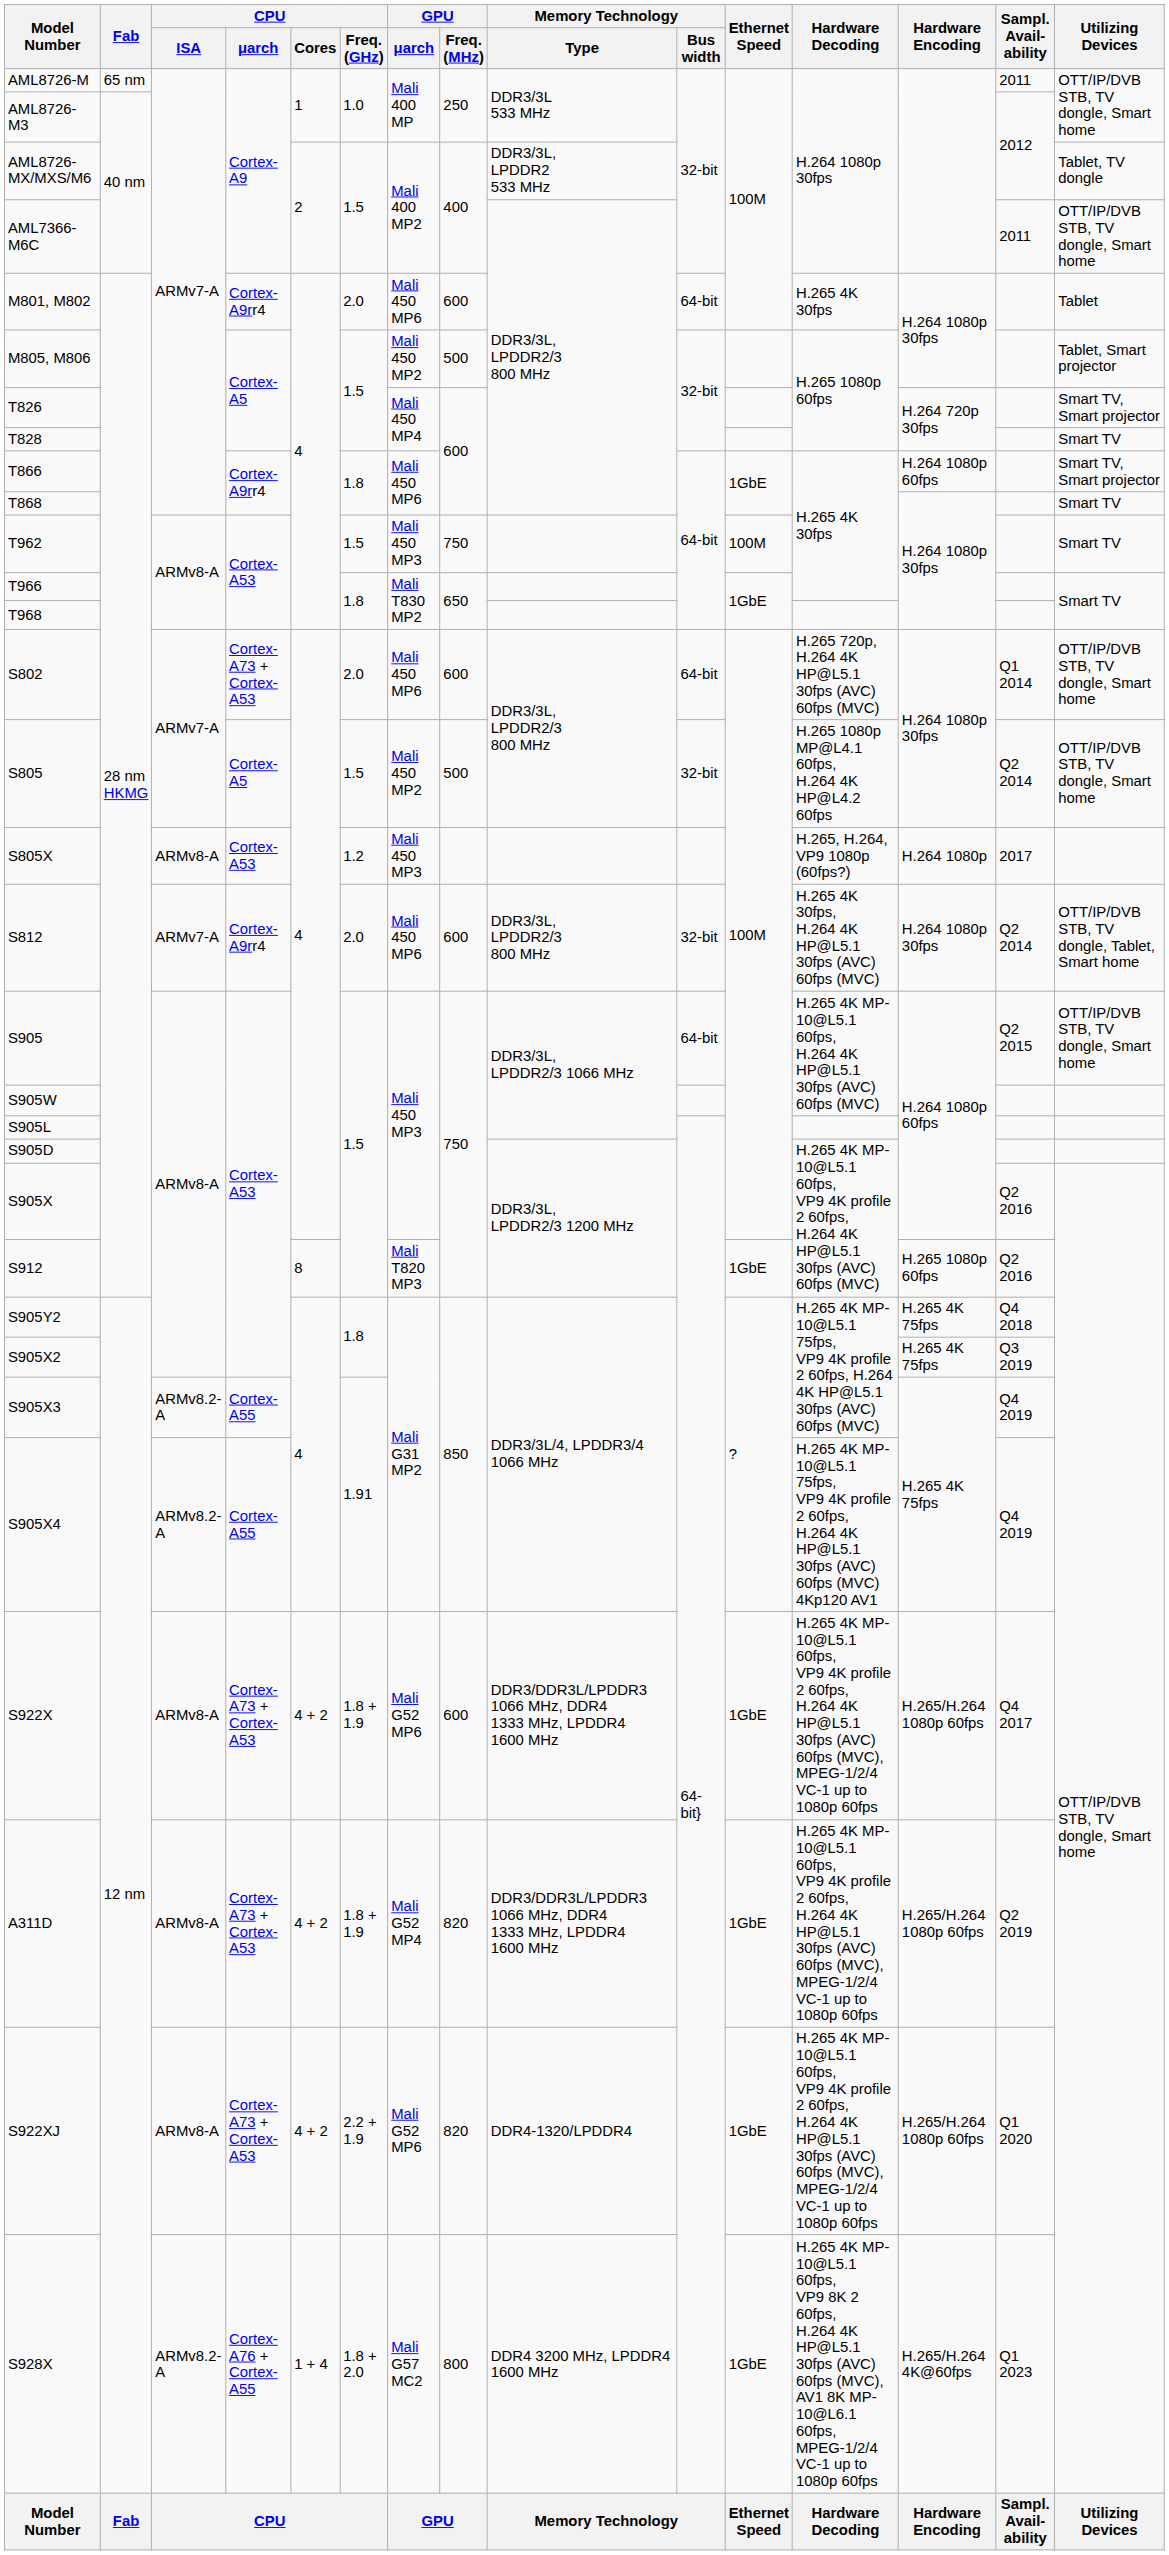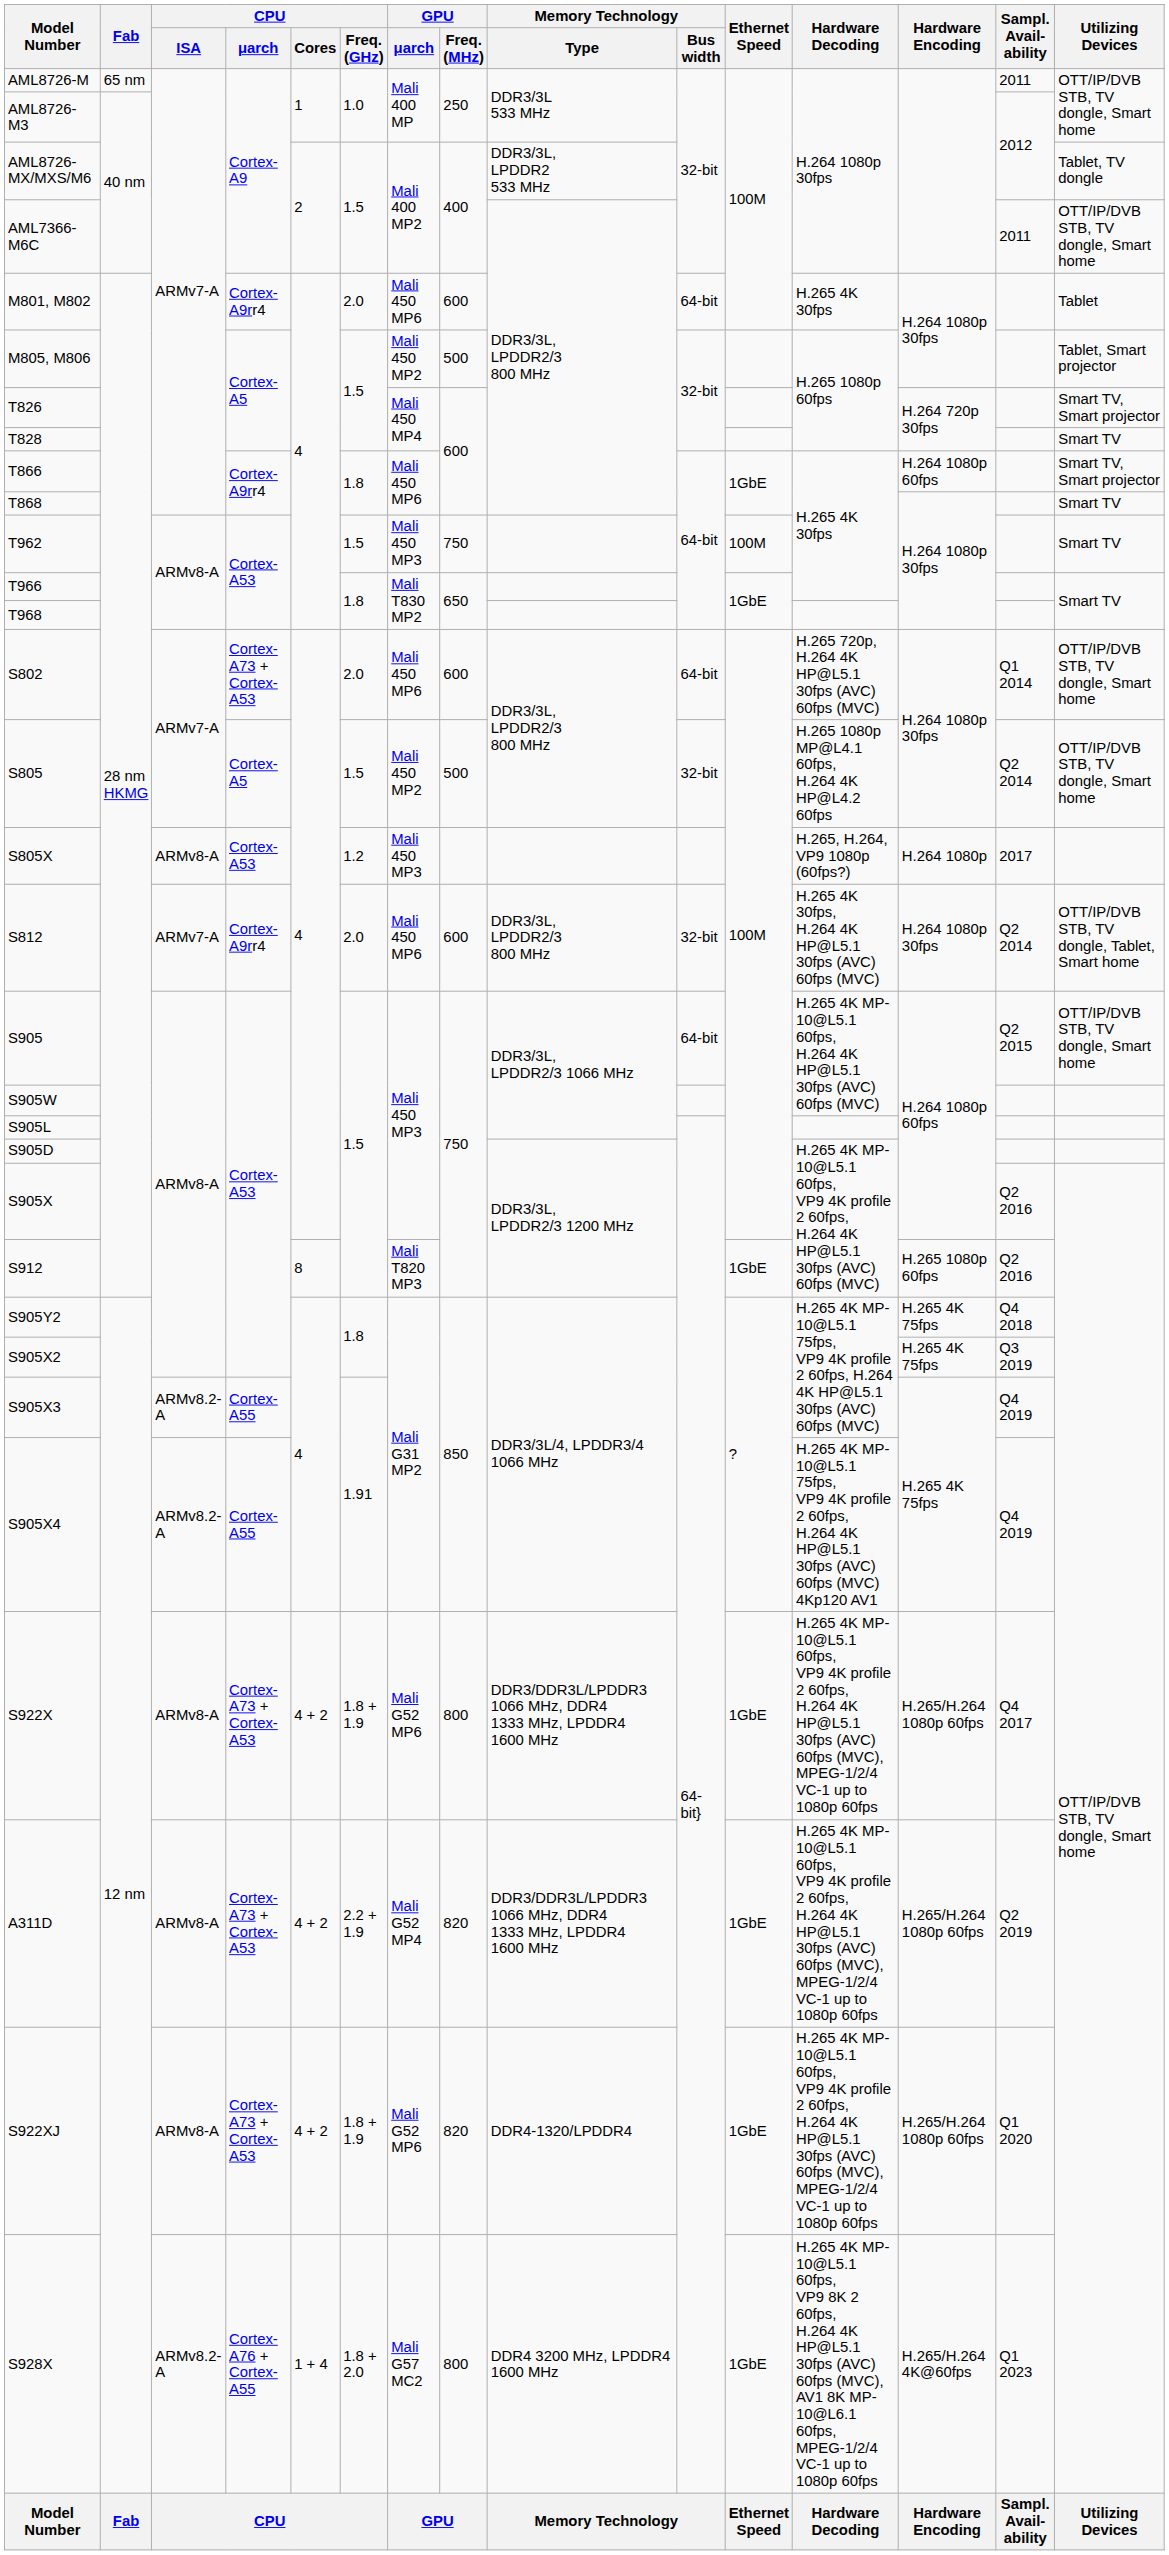(456, 1715) 600 -> (456, 1715) 800
(360, 1923) 1.8 + 1.9 -> (360, 1923) 2.2 + 1.9
(360, 2131) 2.2 + 1.9 -> (360, 2131) 1.8 + 1.9
